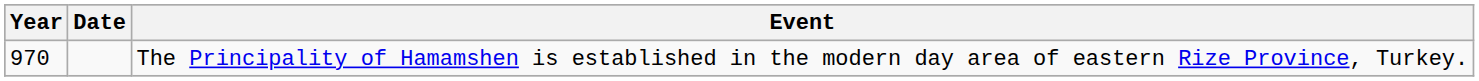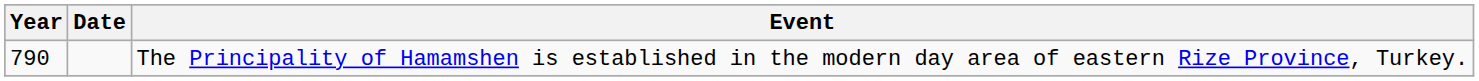(30, 59) 970 -> (30, 59) 790
